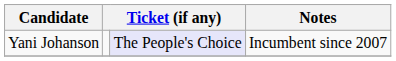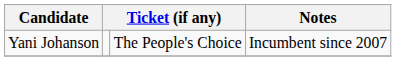(178, 43) lavender background -> (178, 43) no background
